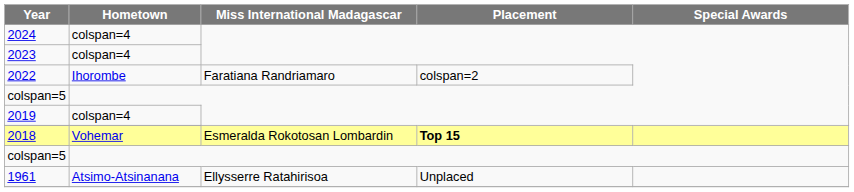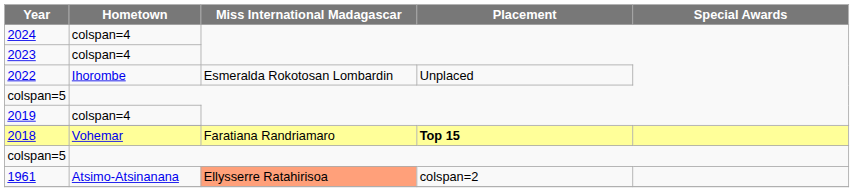(269, 75) Faratiana Randriamaro -> (298, 75) Esmeralda Rokotosan Lombardin
(449, 75) colspan=2 -> (447, 75) Unplaced
(298, 136) Esmeralda Rokotosan Lombardin -> (269, 136) Faratiana Randriamaro
(266, 176) no background -> (266, 176) lightsalmon background
(447, 176) Unplaced -> (449, 176) colspan=2
